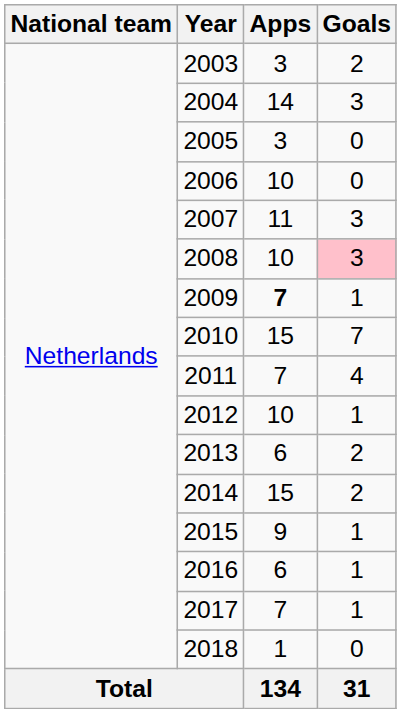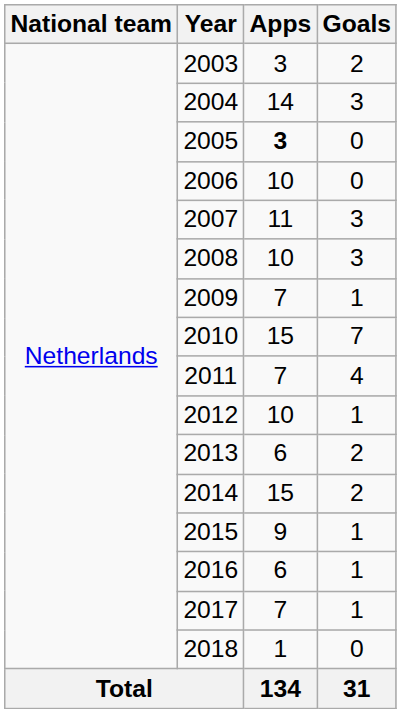(280, 141) normal -> (280, 141) bold
(357, 258) pink background -> (357, 258) no background
(280, 297) bold -> (280, 297) normal
